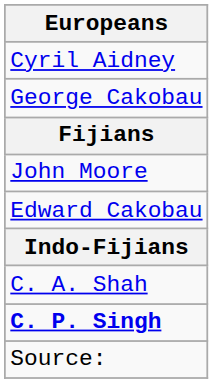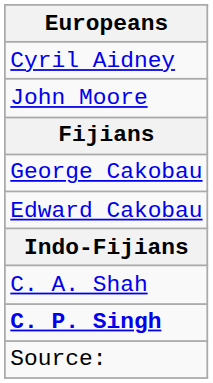(106, 98) George Cakobau -> (79, 98) John Moore
(79, 173) John Moore -> (106, 173) George Cakobau
